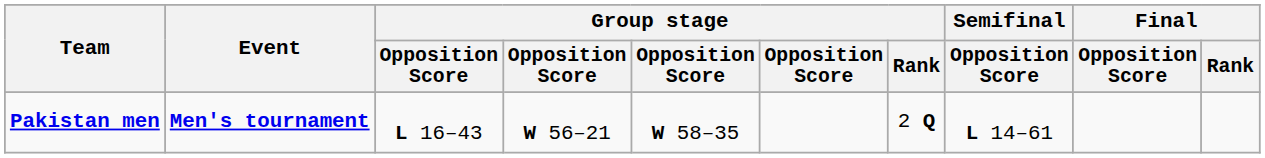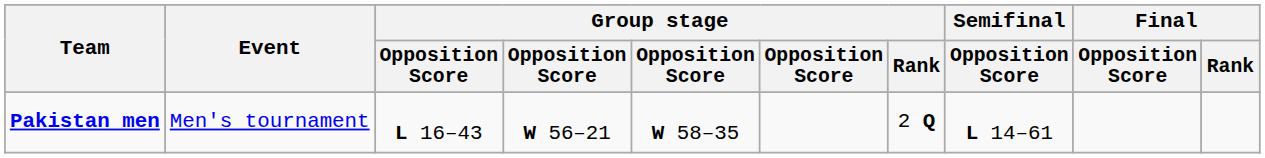(270, 122) bold -> (270, 122) normal
